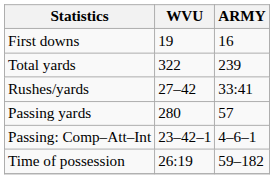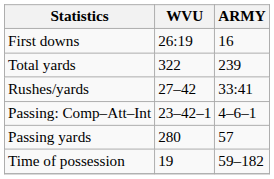(166, 40) 19 -> (175, 40) 26:19
rows swapped: (50, 113) <-> (80, 137)
(175, 161) 26:19 -> (166, 161) 19
